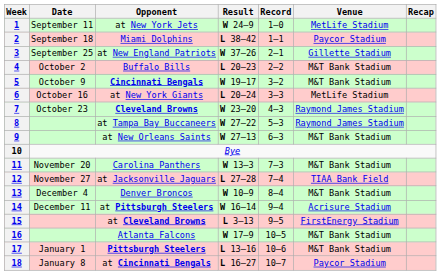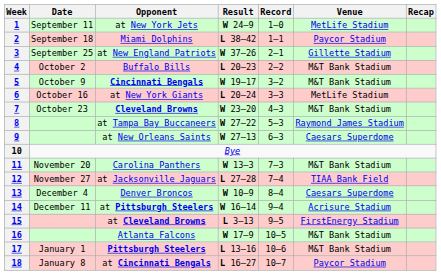(350, 109) Raymond James Stadium -> (350, 109) M&T Bank Stadium
(350, 137) M&T Bank Stadium -> (350, 137) Caesars Superdome
(350, 193) M&T Bank Stadium -> (350, 193) Caesars Superdome
